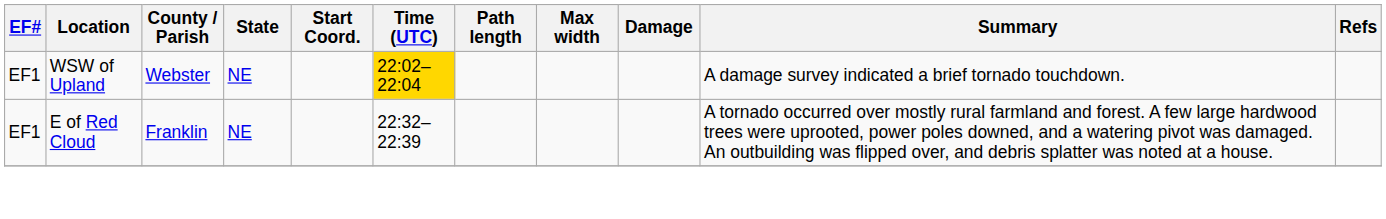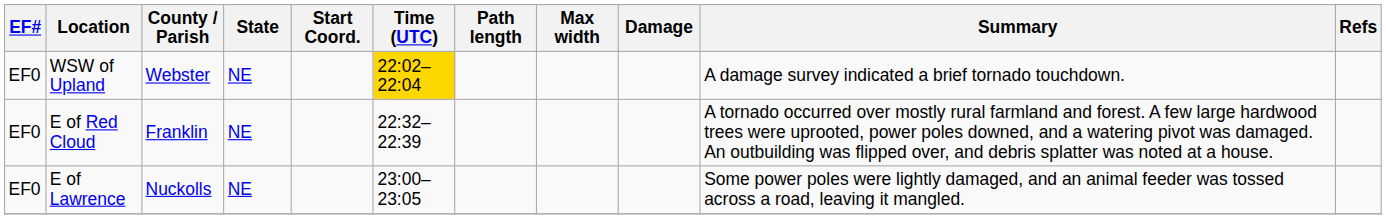(25, 75) EF1 -> (25, 75) EF0
(25, 132) EF1 -> (25, 132) EF0
+ row: (88, 189)
